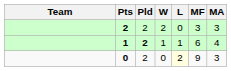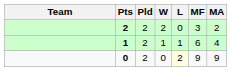(217, 27) 3 -> (217, 27) 2
(145, 43) bold -> (145, 43) normal
(217, 58) 3 -> (217, 58) 9
